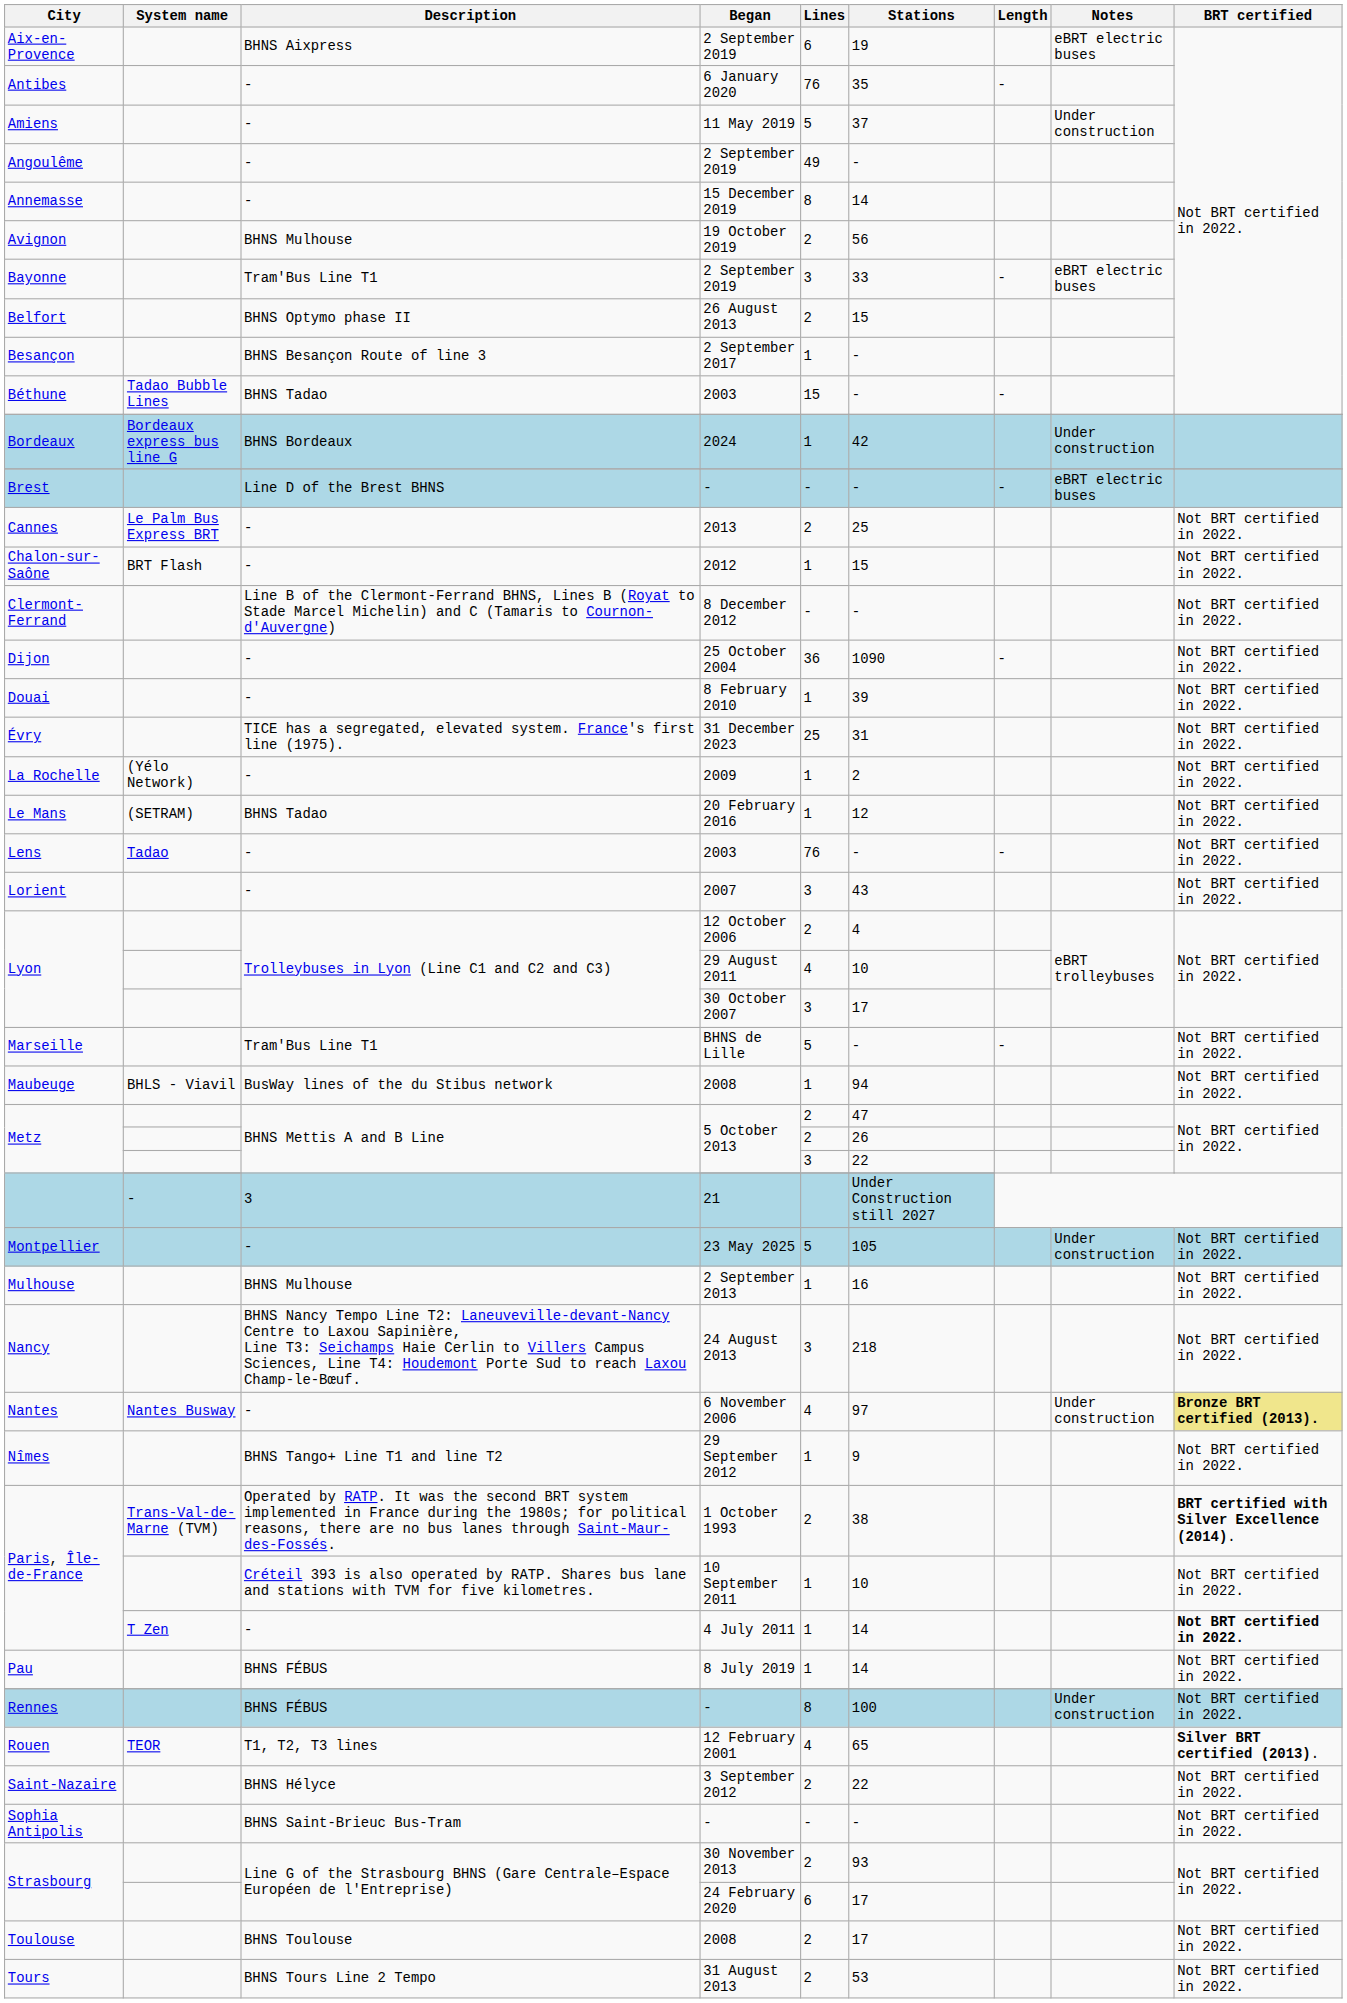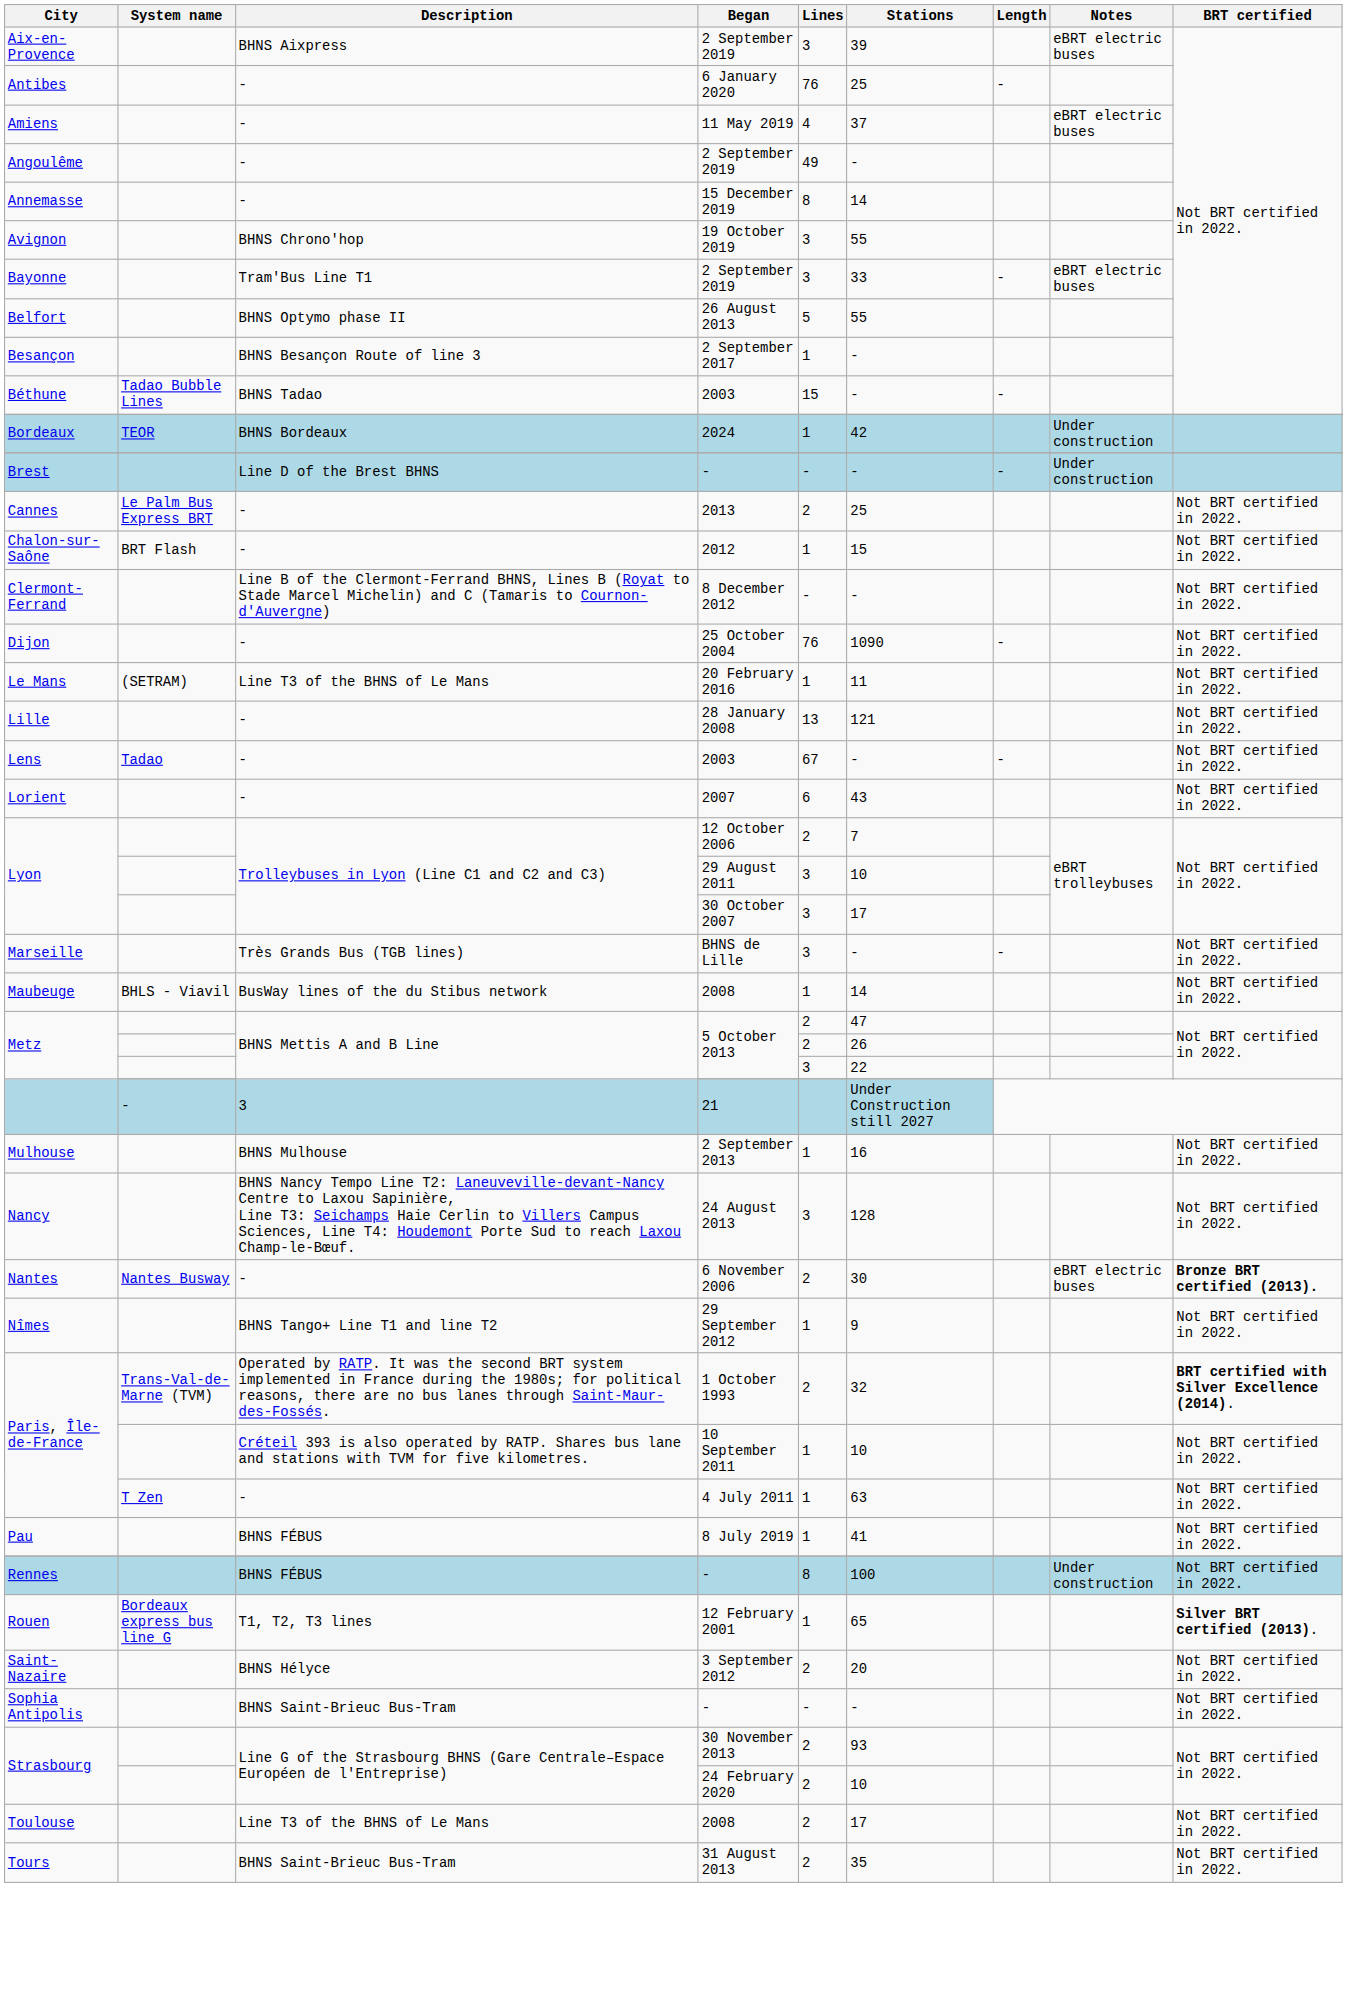(808, 47) 6 -> (806, 47) 3
(860, 47) 19 -> (859, 47) 39
(860, 85) 35 -> (859, 85) 25
(808, 124) 5 -> (806, 124) 4
(1104, 124) Under construction -> (1108, 124) eBRT electric buses
(298, 240) BHNS Mulhouse -> (301, 240) BHNS Chrono'hop
(808, 240) 2 -> (806, 240) 3
(860, 240) 56 -> (859, 240) 55
(808, 318) 2 -> (806, 318) 5
(860, 318) 15 -> (859, 318) 55
(173, 442) Bordeaux express bus line G -> (138, 434) TEOR
(1109, 489) eBRT electric buses -> (1103, 472) Under construction
(812, 659) 36 -> (810, 643) 76
- row: (29, 698)
- row: (25, 737)
- row: (54, 776)
(286, 814) BHNS Tadao -> (364, 682) Line T3 of the BHNS of Le Mans
(860, 814) 12 -> (859, 682) 11
+ row: (29, 721)
(812, 853) 76 -> (810, 760) 67
(808, 892) 3 -> (806, 798) 6
(856, 931) 4 -> (855, 837) 7
(808, 969) 4 -> (806, 876) 3
(311, 1047) Tram'Bus Line T1 -> (351, 953) Très Grands Bus (TGB lines)
(808, 1047) 5 -> (806, 953) 3
(860, 1085) 94 -> (859, 992) 14
- row: (54, 1247)
(864, 1348) 218 -> (863, 1216) 128
(808, 1411) 4 -> (806, 1279) 2
(860, 1411) 97 -> (859, 1279) 30
(1104, 1411) Under construction -> (1108, 1279) eBRT electric buses
(1248, 1411) khaki background -> (1247, 1279) no background
(860, 1521) 38 -> (859, 1389) 32
(860, 1630) 14 -> (859, 1498) 63
(1248, 1630) bold -> (1247, 1498) normal
(860, 1669) 14 -> (859, 1537) 41
(144, 1746) TEOR -> (167, 1622) Bordeaux express bus line G
(808, 1746) 4 -> (806, 1622) 1
(860, 1785) 22 -> (859, 1669) 20
(808, 1901) 6 -> (806, 1785) 2
(860, 1901) 17 -> (859, 1785) 10
(298, 1940) BHNS Toulouse -> (364, 1824) Line T3 of the BHNS of Le Mans
(340, 1979) BHNS Tours Line 2 Tempo -> (347, 1863) BHNS Saint-Brieuc Bus-Tram
(860, 1979) 53 -> (859, 1863) 35
